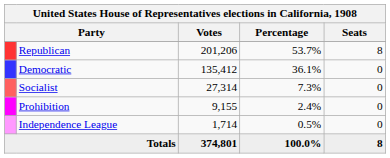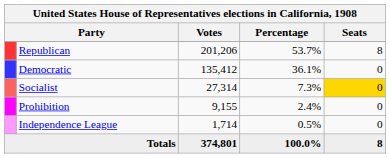(380, 88) no background -> (380, 88) gold background
